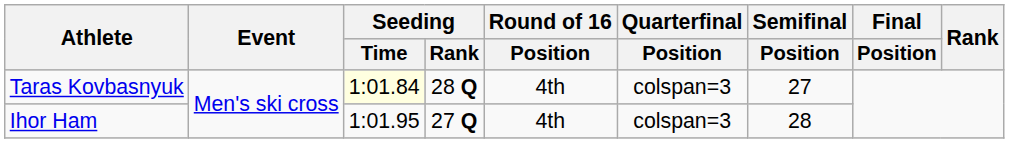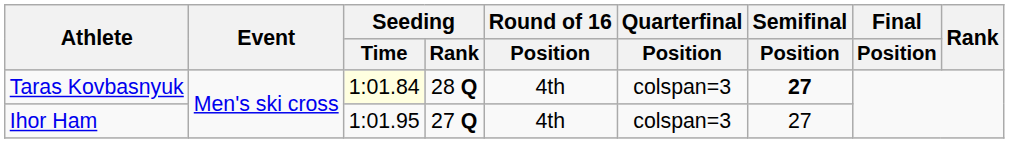(800, 87) normal -> (800, 87) bold
(800, 121) 28 -> (800, 121) 27
